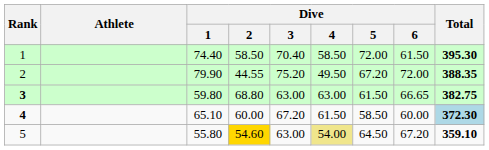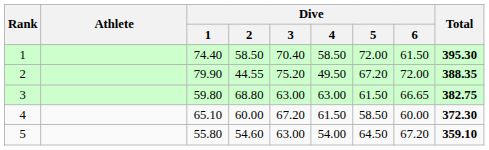(23, 94) bold -> (23, 94) normal
(23, 114) bold -> (23, 114) normal
(460, 114) lightblue background -> (460, 114) no background
(249, 134) gold background -> (249, 134) no background
(332, 134) khaki background -> (332, 134) no background
